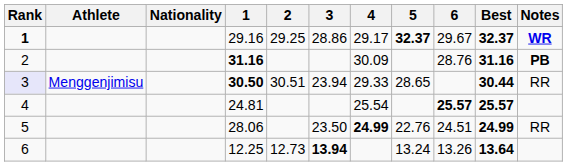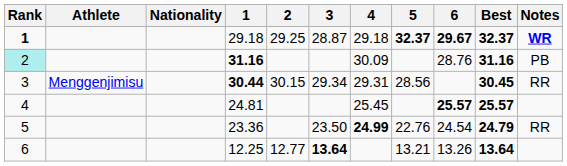(246, 37) 29.16 -> (246, 37) 29.18
(329, 37) 28.86 -> (329, 37) 28.87
(371, 37) 29.17 -> (371, 37) 29.18
(455, 37) normal -> (455, 37) bold
(25, 60) no background -> (25, 60) paleturquoise background
(540, 60) bold -> (540, 60) normal
(25, 82) lavender background -> (25, 82) no background
(246, 82) 30.50 -> (246, 82) 30.44
(288, 82) 30.51 -> (288, 82) 30.15
(329, 82) 23.94 -> (329, 82) 29.34
(371, 82) 29.33 -> (371, 82) 29.31
(413, 82) 28.65 -> (413, 82) 28.56
(496, 82) 30.44 -> (496, 82) 30.45
(371, 104) 25.54 -> (371, 104) 25.45
(246, 127) 28.06 -> (246, 127) 23.36
(455, 127) 24.51 -> (455, 127) 24.54
(496, 127) 24.99 -> (496, 127) 24.79
(288, 149) 12.73 -> (288, 149) 12.77
(329, 149) 13.94 -> (329, 149) 13.64
(413, 149) 13.24 -> (413, 149) 13.21
